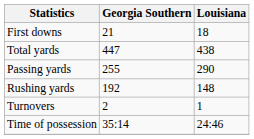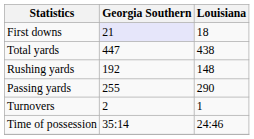(108, 32) no background -> (108, 32) lavender background
rows swapped: (41, 87) <-> (39, 69)
